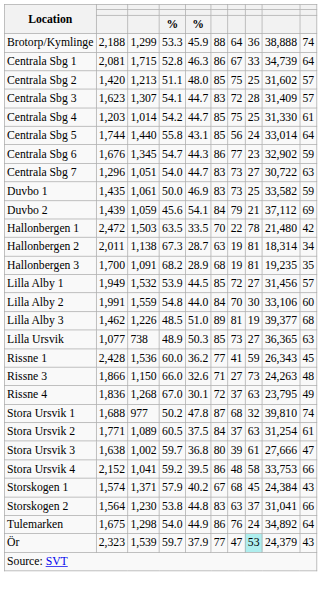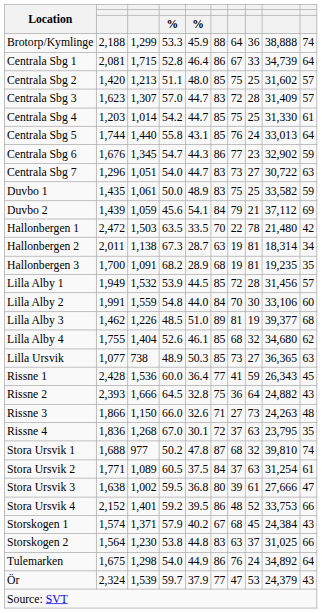(198, 61) 46.3 -> (198, 61) 46.4
(172, 98) 54.1 -> (172, 98) 57.0
(237, 135) 56 -> (237, 135) 76
(281, 135) 33,014 -> (281, 135) 33,013
(198, 191) 46.9 -> (198, 191) 48.9
(237, 191) 73 -> (237, 191) 75
(254, 283) 27 -> (254, 283) 28
+ row: (35, 339)
(198, 357) 36.2 -> (198, 376) 36.4
+ row: (27, 395)
(308, 395) 49 -> (308, 432) 35
(172, 450) 59.7 -> (172, 487) 59.5
(144, 469) 1,041 -> (144, 506) 1,401
(254, 469) 58 -> (254, 506) 52
(281, 506) 31,041 -> (281, 543) 31,025
(112, 543) 2,323 -> (112, 580) 2,324
(254, 543) paleturquoise background -> (254, 580) no background
